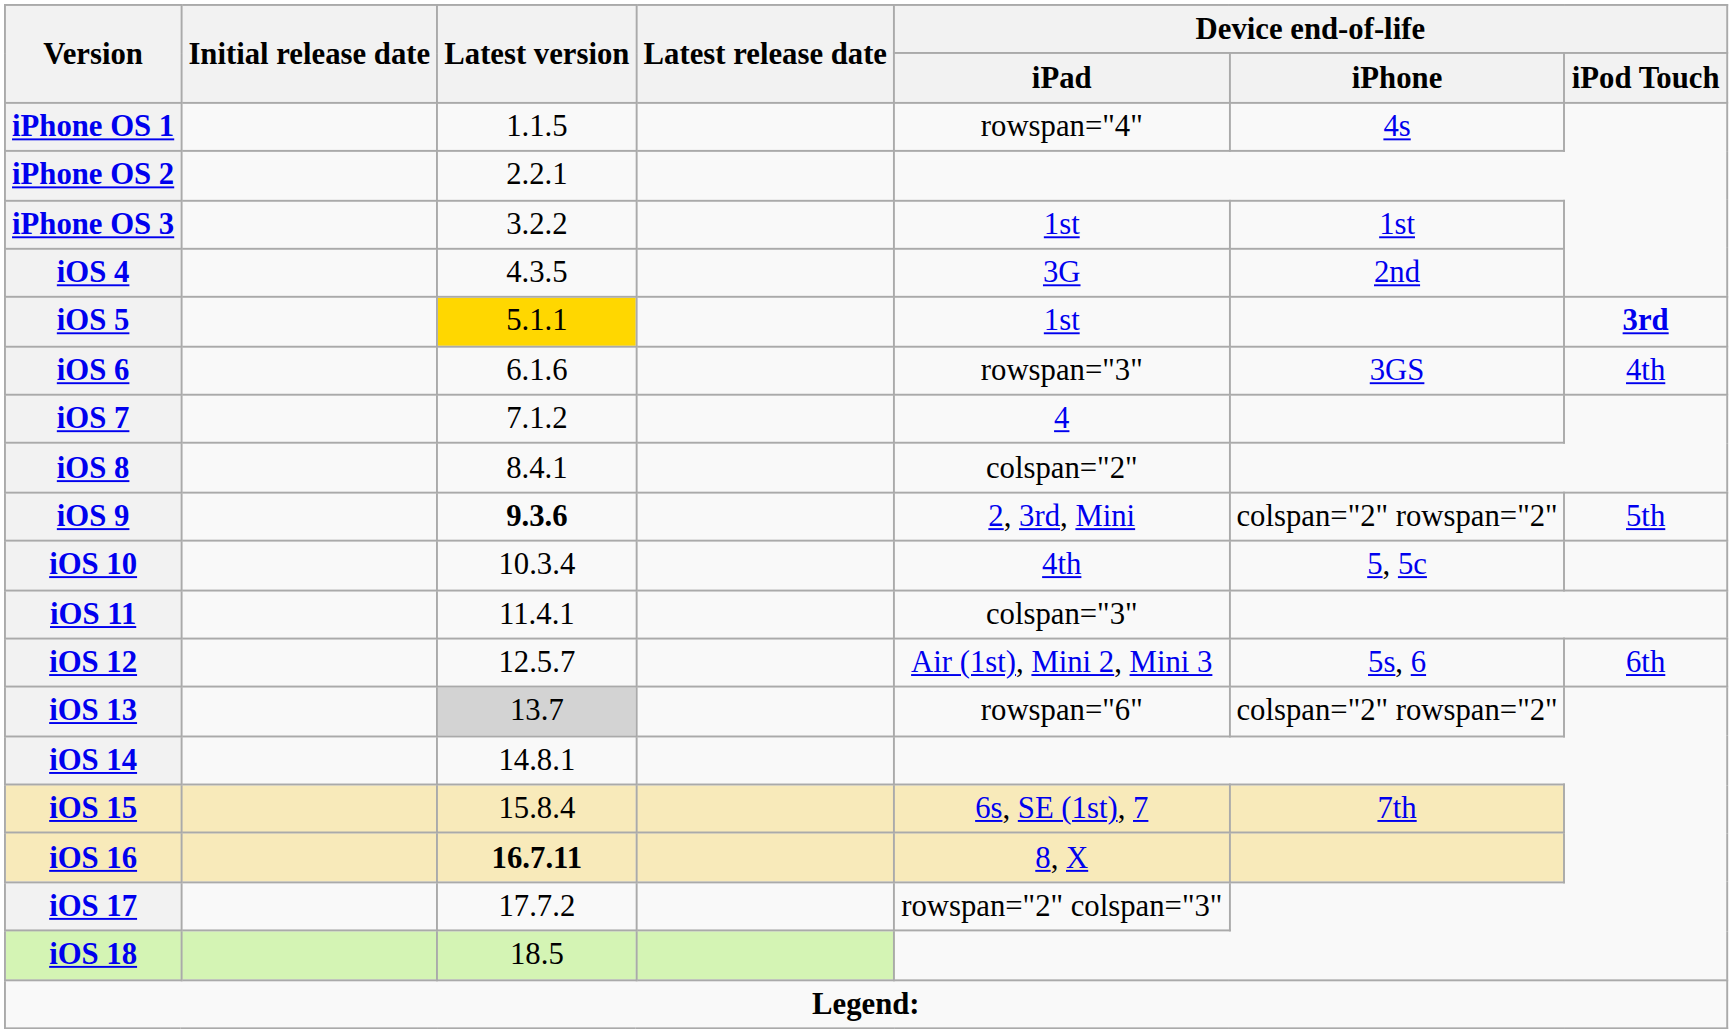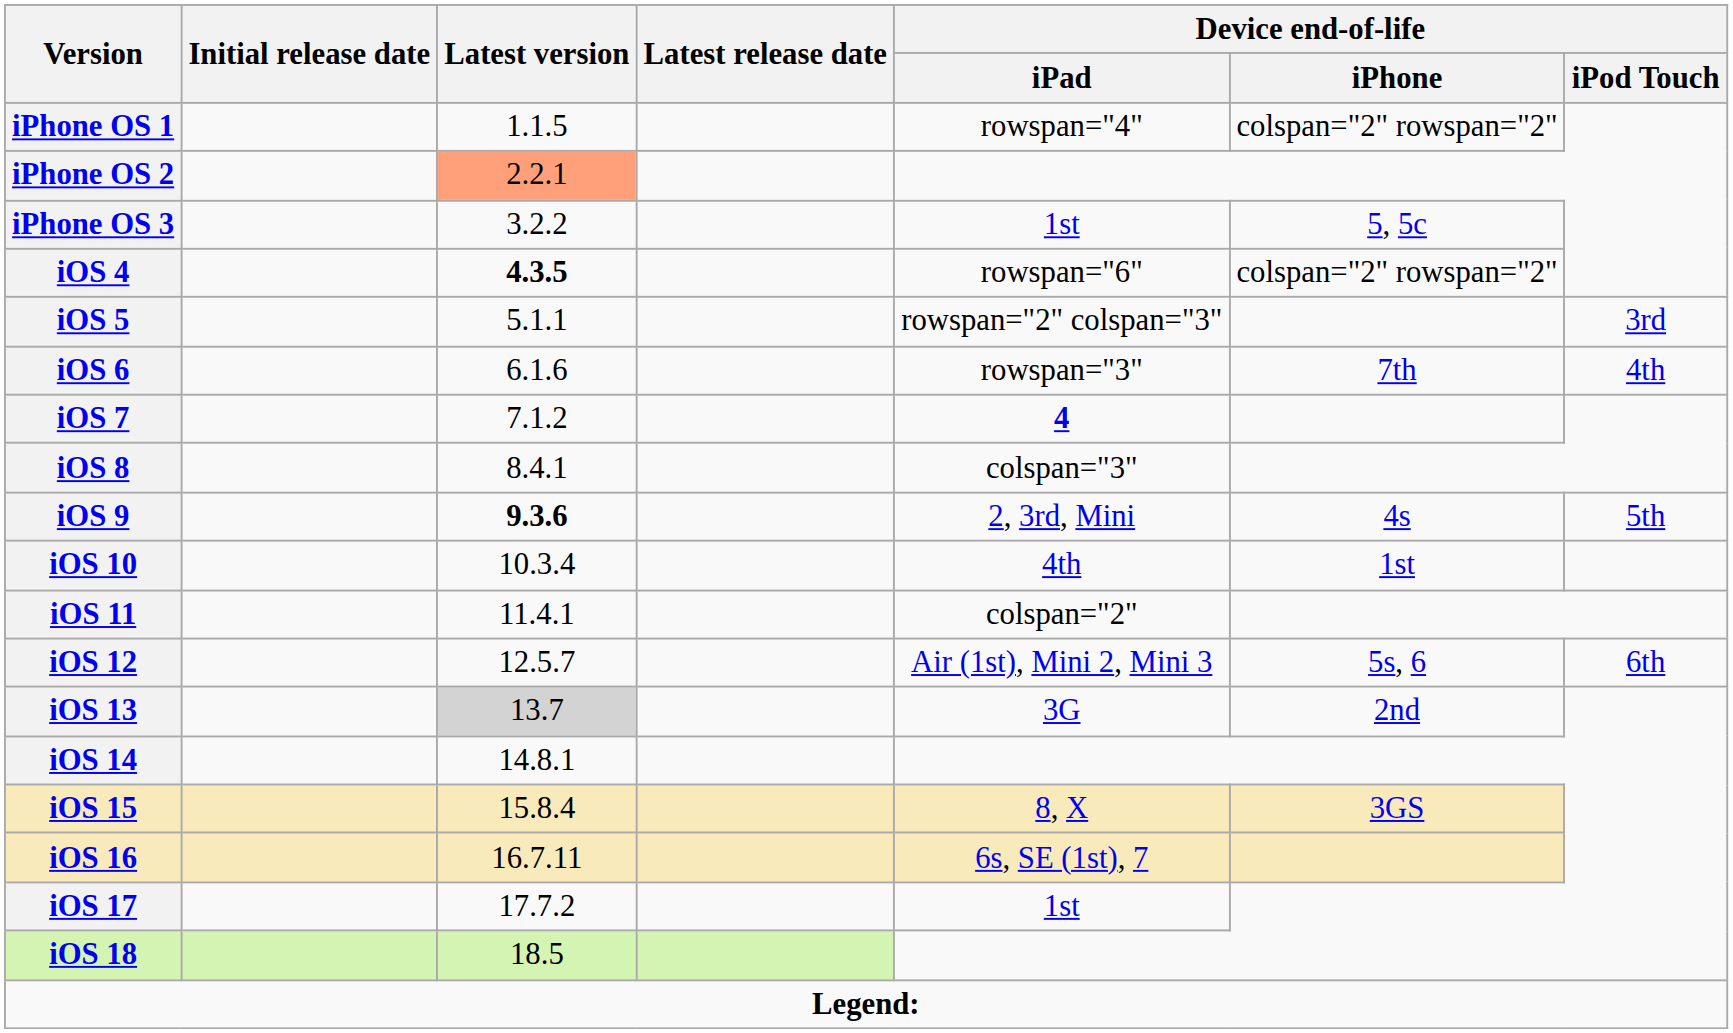(1397, 126) 4s -> (1397, 126) colspan="2" rowspan="2"
(537, 175) no background -> (537, 175) lightsalmon background
(1397, 223) 1st -> (1397, 223) 5, 5c
(537, 272) normal -> (537, 272) bold
(1062, 272) 3G -> (1062, 272) rowspan="6"
(1397, 272) 2nd -> (1397, 272) colspan="2" rowspan="2"
(537, 321) gold background -> (537, 321) no background
(1062, 321) 1st -> (1062, 321) rowspan="2" colspan="3"
(1646, 321) bold -> (1646, 321) normal
(1397, 369) 3GS -> (1397, 369) 7th
(1062, 418) normal -> (1062, 418) bold
(1062, 467) colspan="2" -> (1062, 467) colspan="3"
(1397, 516) colspan="2" rowspan="2" -> (1397, 516) 4s
(1397, 564) 5, 5c -> (1397, 564) 1st
(1062, 613) colspan="3" -> (1062, 613) colspan="2"
(1062, 710) rowspan="6" -> (1062, 710) 3G
(1397, 710) colspan="2" rowspan="2" -> (1397, 710) 2nd
(1062, 808) 6s, SE (1st), 7 -> (1062, 808) 8, X
(1397, 808) 7th -> (1397, 808) 3GS
(537, 857) bold -> (537, 857) normal
(1062, 857) 8, X -> (1062, 857) 6s, SE (1st), 7
(1062, 905) rowspan="2" colspan="3" -> (1062, 905) 1st
